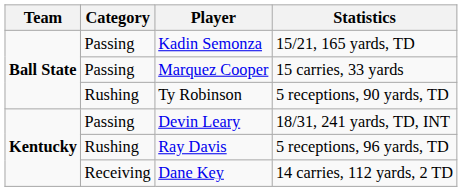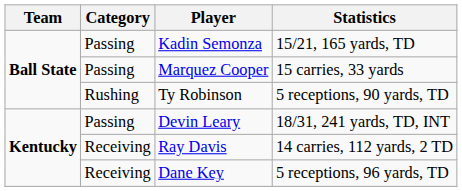(112, 147) Rushing -> (118, 147) Receiving
(362, 147) 5 receptions, 96 yards, TD -> (364, 147) 14 carries, 112 yards, 2 TD
(364, 173) 14 carries, 112 yards, 2 TD -> (362, 173) 5 receptions, 96 yards, TD
